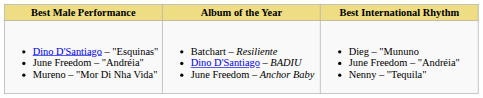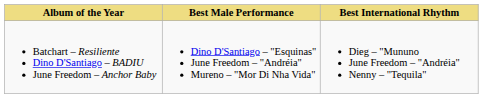columns swapped: (241, 12) <-> (83, 12)
